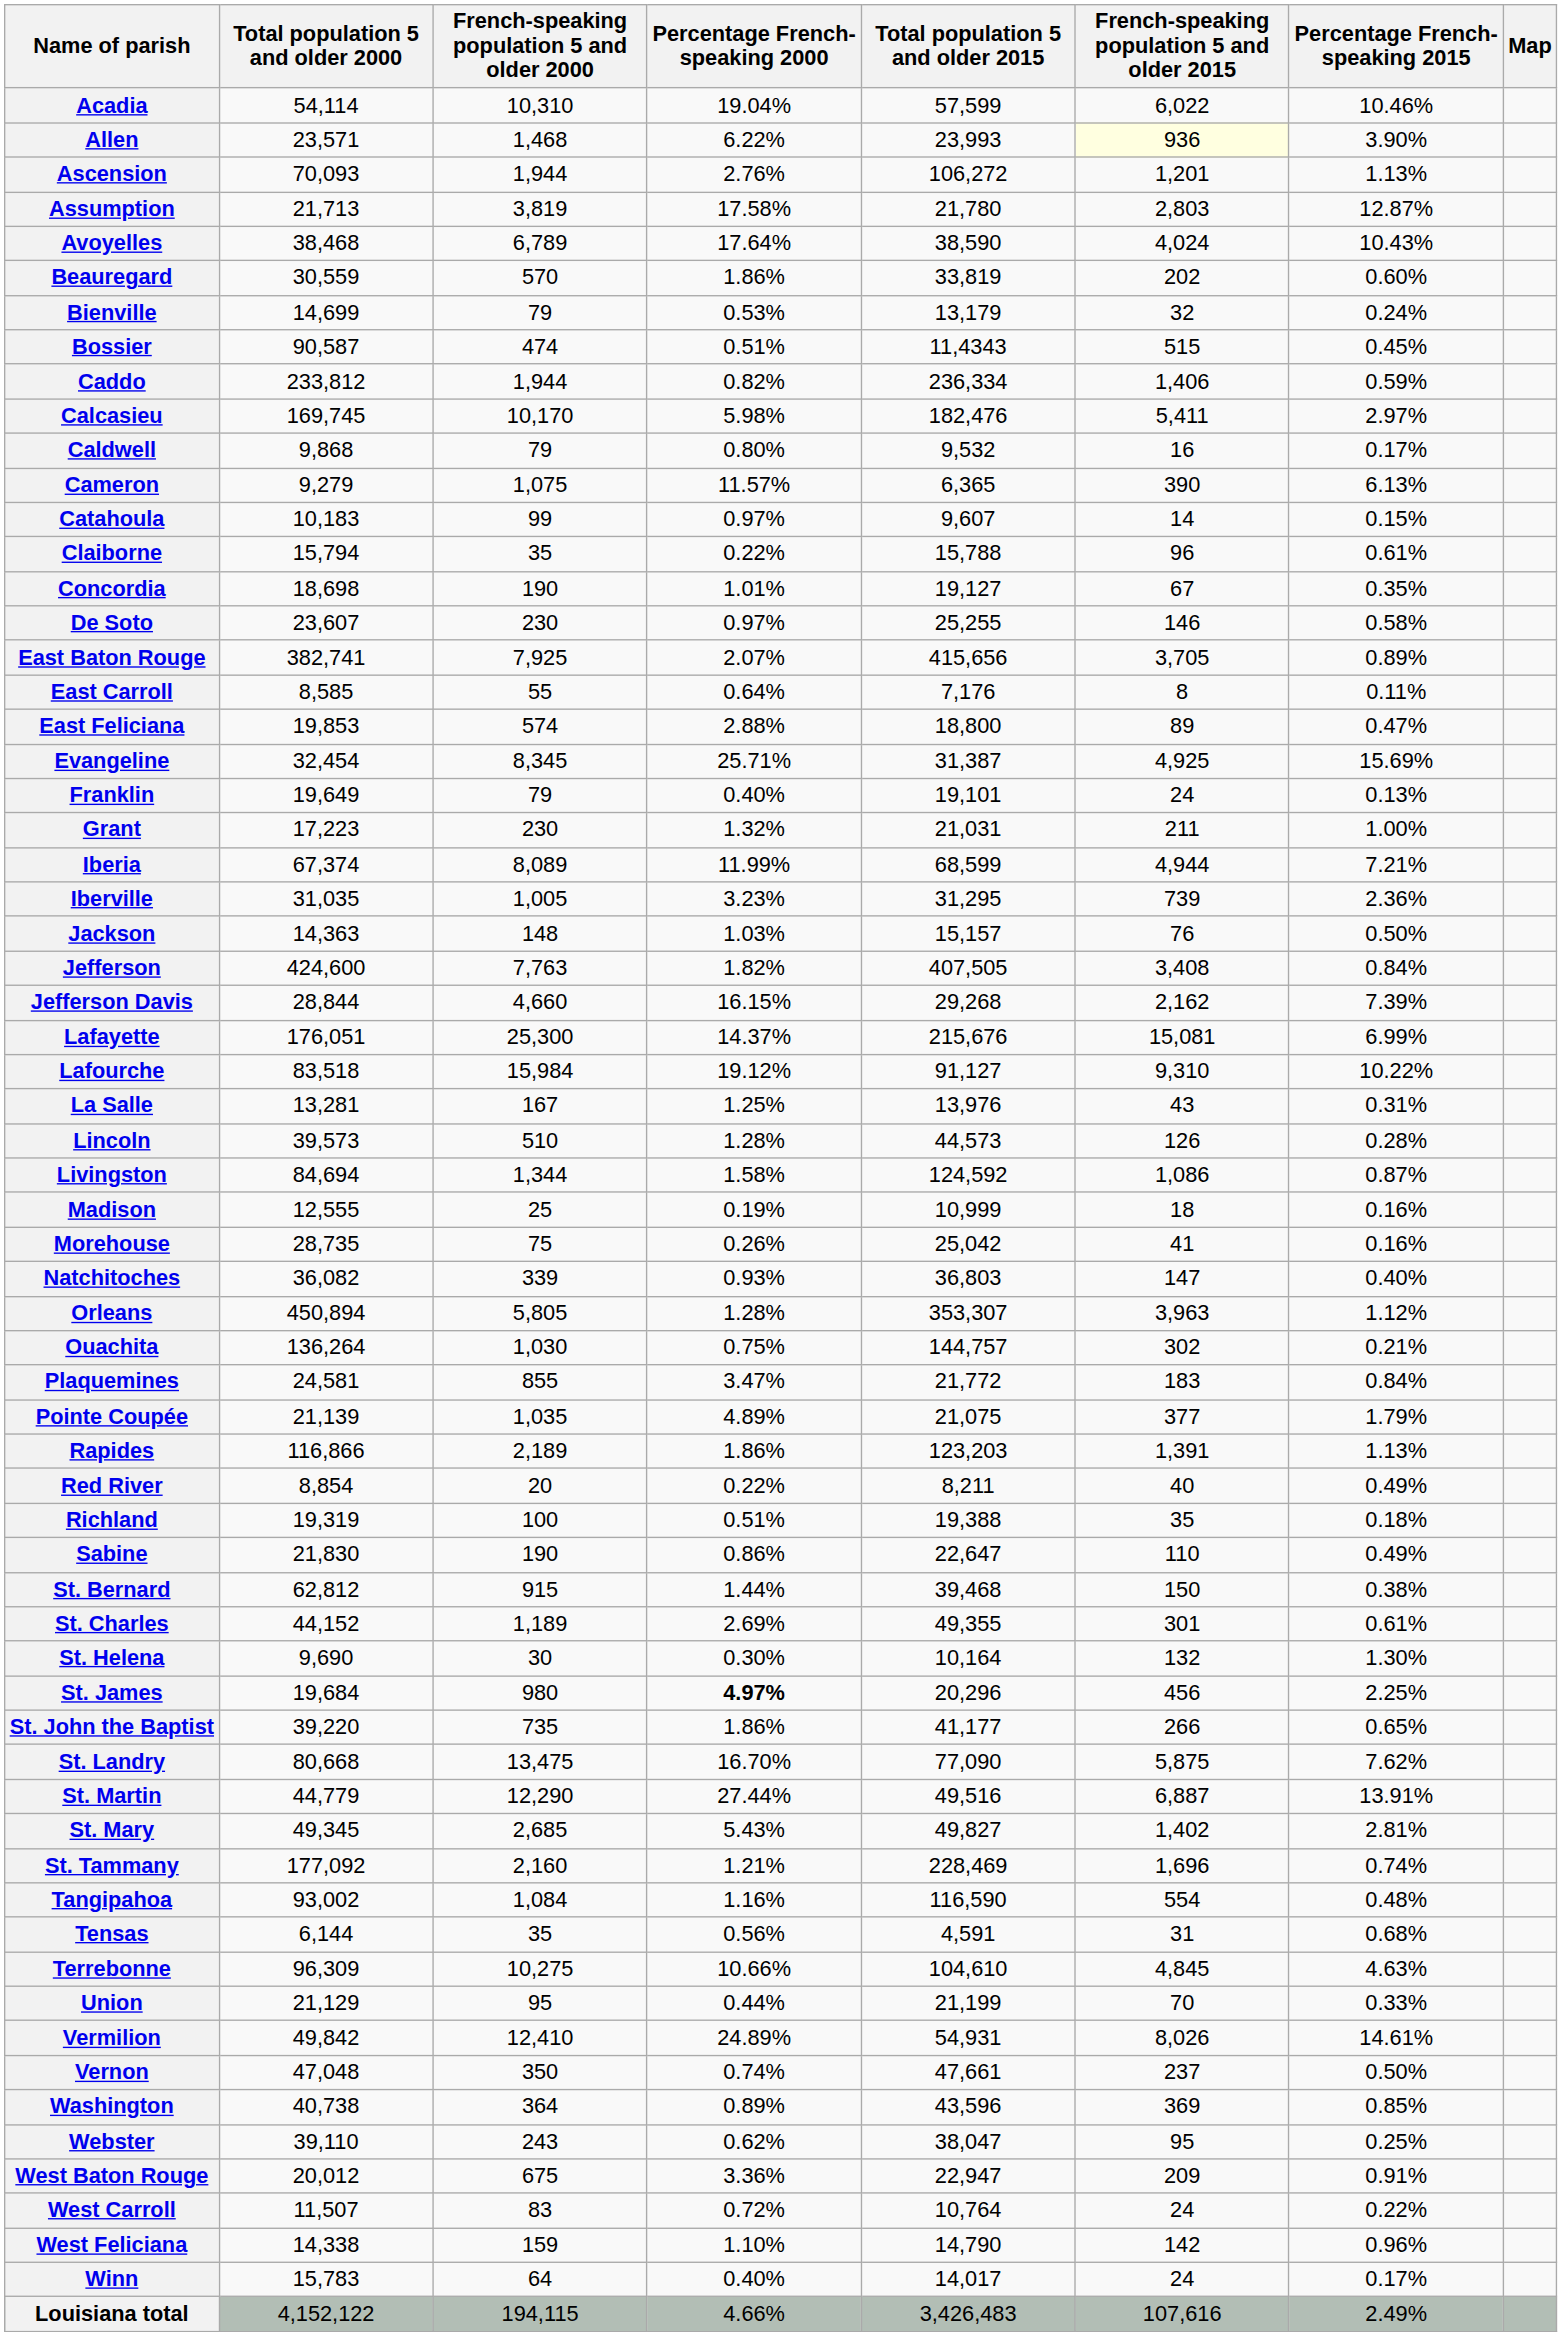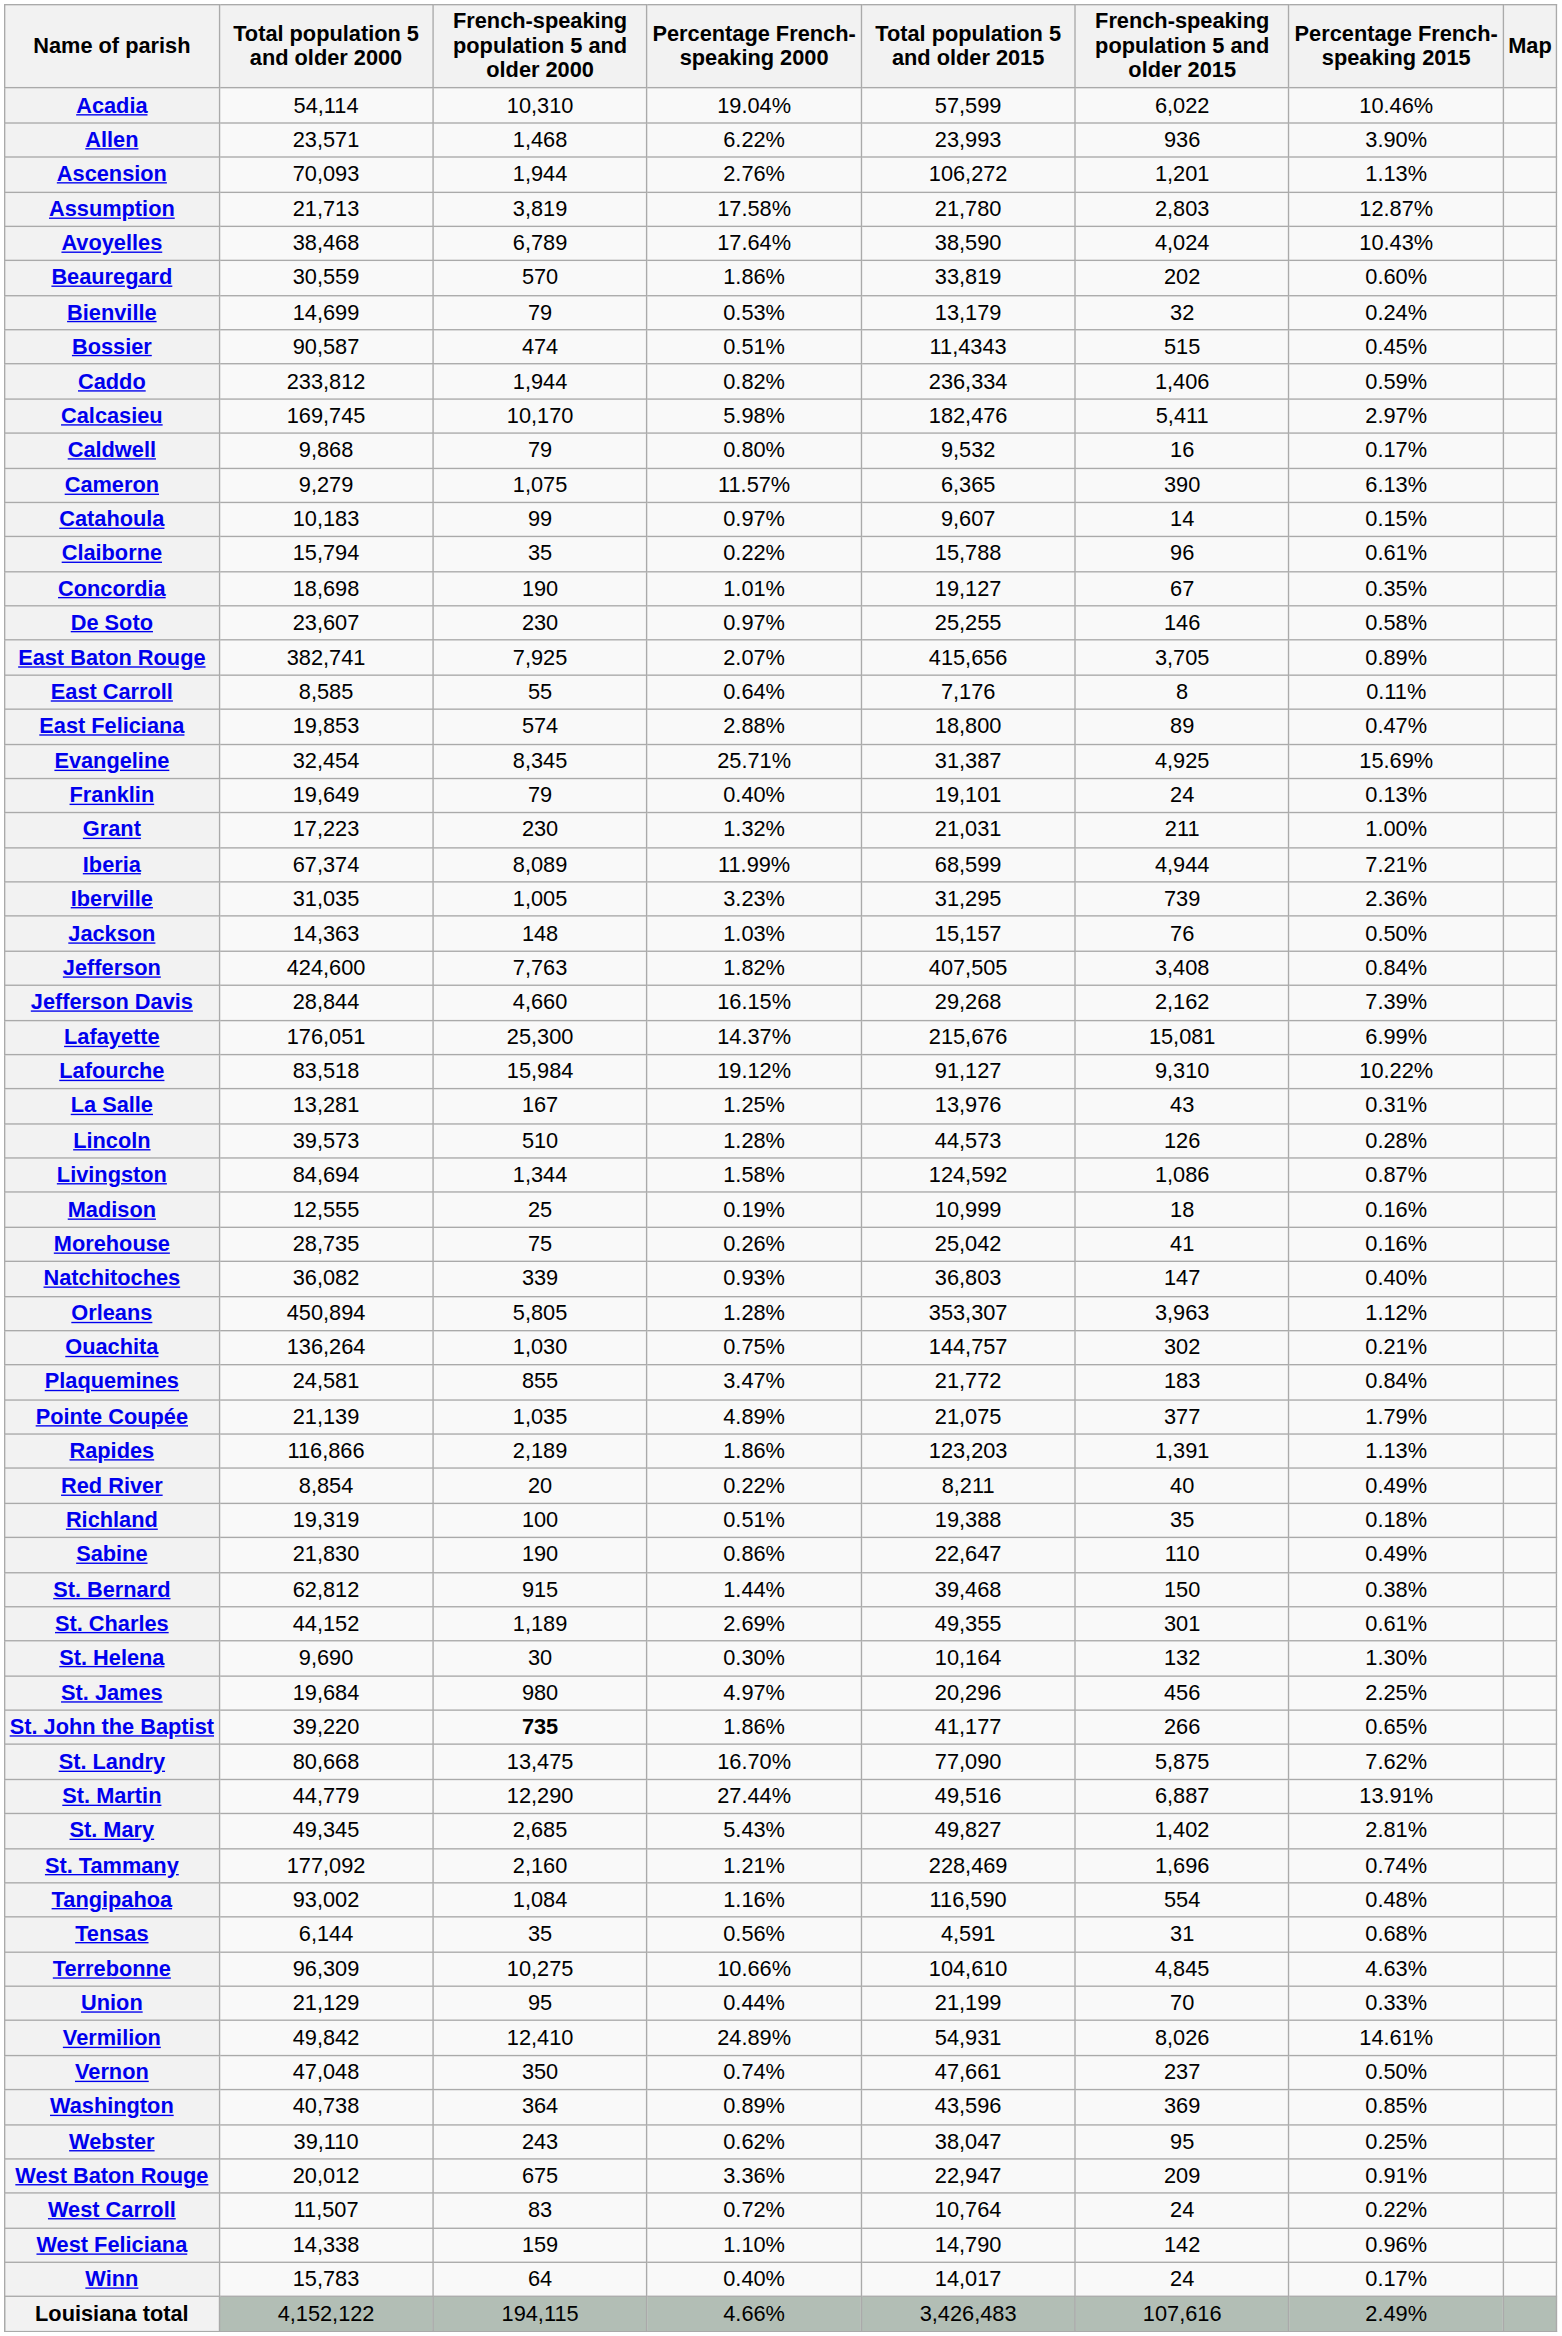(1182, 139) lightyellow background -> (1182, 139) no background
(754, 1692) bold -> (754, 1692) normal
(540, 1727) normal -> (540, 1727) bold
